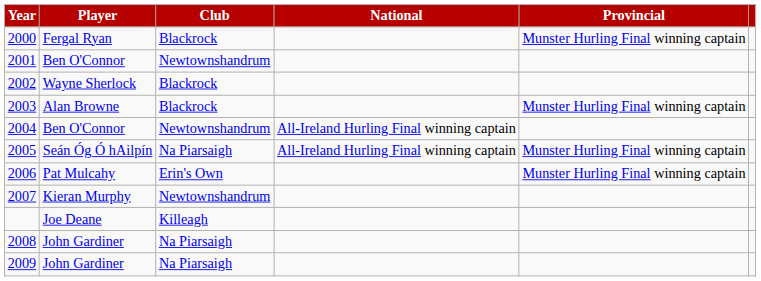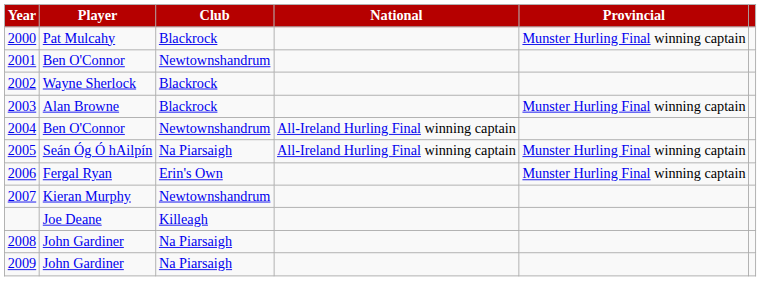(77, 38) Fergal Ryan -> (79, 38) Pat Mulcahy
(79, 173) Pat Mulcahy -> (77, 173) Fergal Ryan
